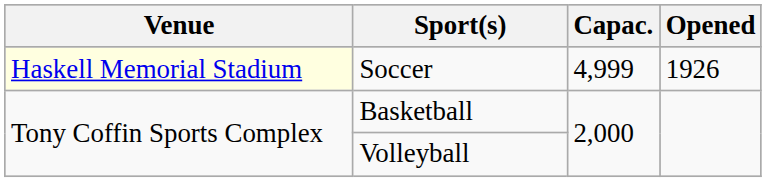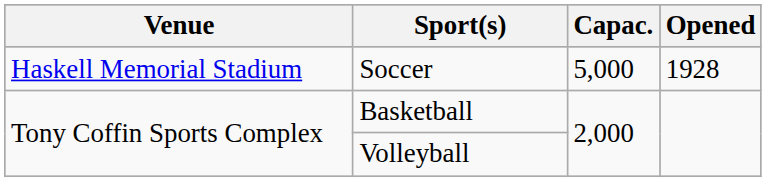(157, 68) lightyellow background -> (157, 68) no background
(604, 68) 4,999 -> (604, 68) 5,000
(693, 68) 1926 -> (693, 68) 1928
